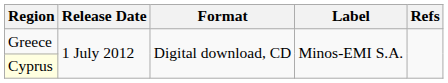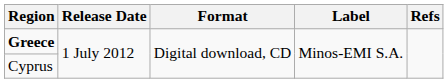(30, 41) normal -> (31, 41) bold
(30, 66) lightyellow background -> (30, 66) no background
